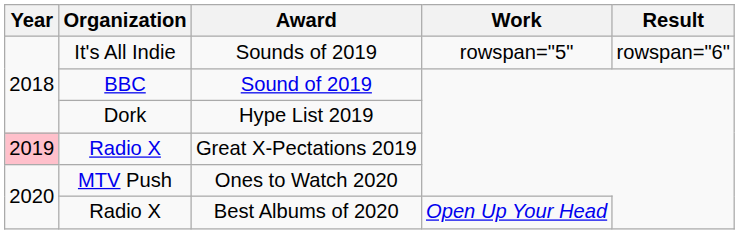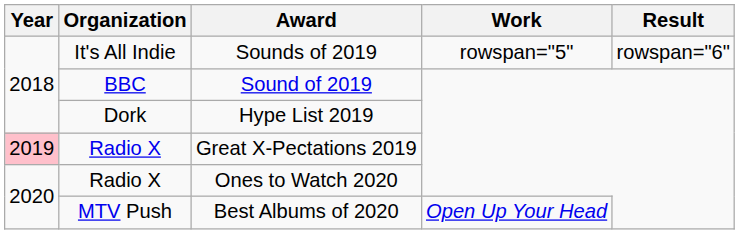(125, 180) MTV Push -> (125, 180) Radio X
(125, 212) Radio X -> (125, 212) MTV Push
